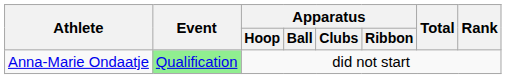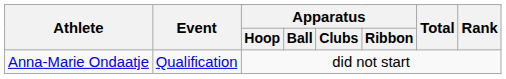(197, 62) lightgreen background -> (197, 62) no background
